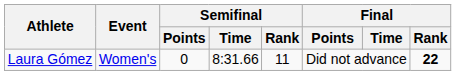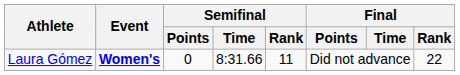(128, 60) normal -> (130, 60) bold
(430, 60) bold -> (434, 60) normal
